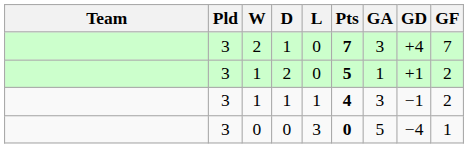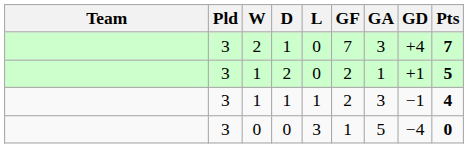columns swapped: (447, 18) <-> (347, 18)
